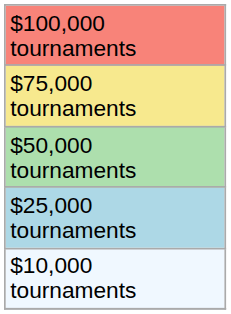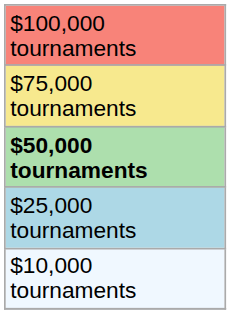(73, 157) normal -> (79, 157) bold
